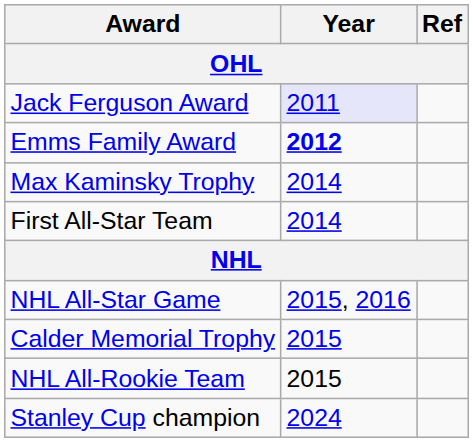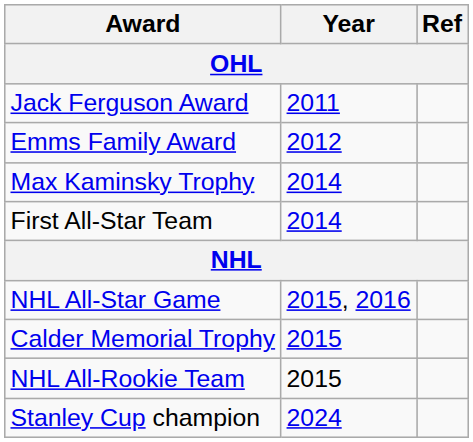(313, 102) lavender background -> (313, 102) no background
(314, 142) bold -> (314, 142) normal
